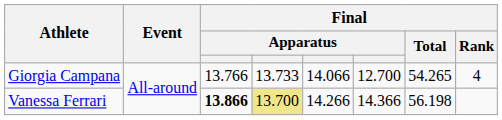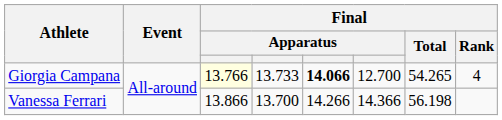(226, 75) no background -> (226, 75) lightyellow background
(328, 75) normal -> (328, 75) bold
(226, 102) bold -> (226, 102) normal
(277, 102) khaki background -> (277, 102) no background
